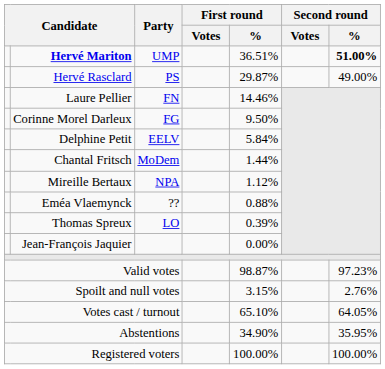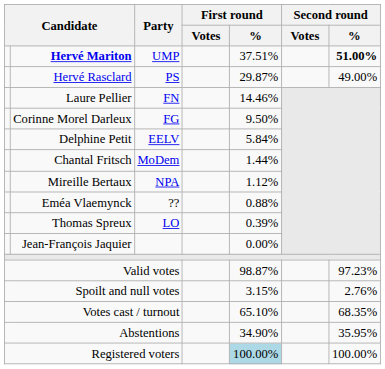(259, 56) 36.51% -> (259, 56) 37.51%
(358, 312) 64.05% -> (358, 312) 68.35%
(256, 353) no background -> (256, 353) lightblue background
